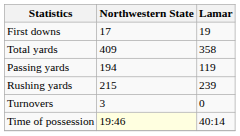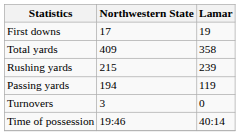rows swapped: (40, 85) <-> (38, 67)
(112, 121) lightyellow background -> (112, 121) no background
